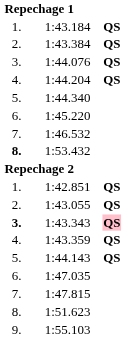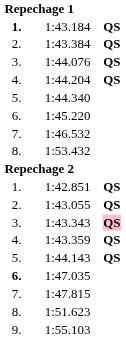(17, 26) normal -> (17, 26) bold
(17, 151) bold -> (17, 151) normal
(17, 222) bold -> (17, 222) normal
(17, 276) normal -> (17, 276) bold
